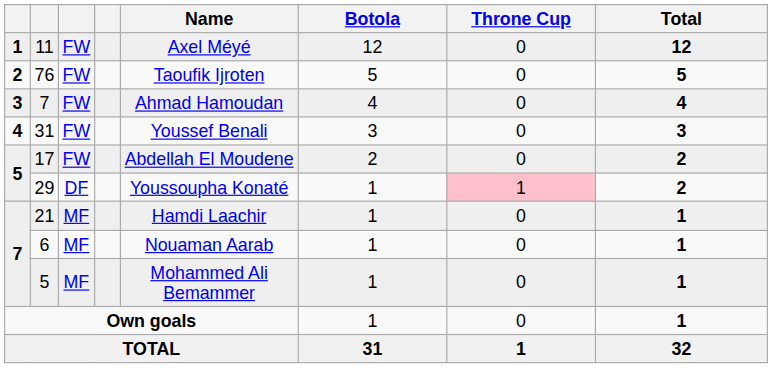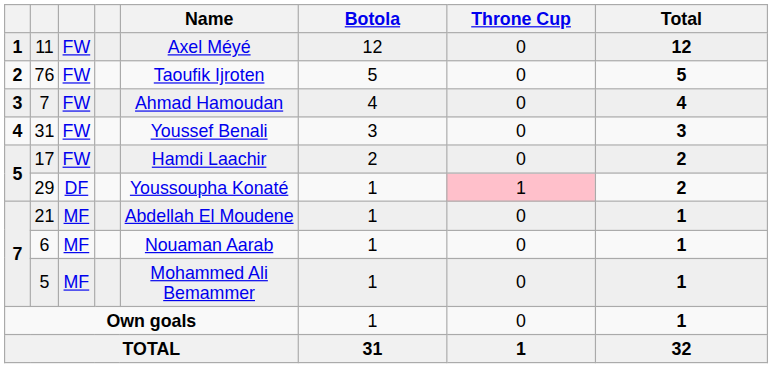(209, 160) Abdellah El Moudene -> (209, 160) Hamdi Laachir
(209, 216) Hamdi Laachir -> (209, 216) Abdellah El Moudene
